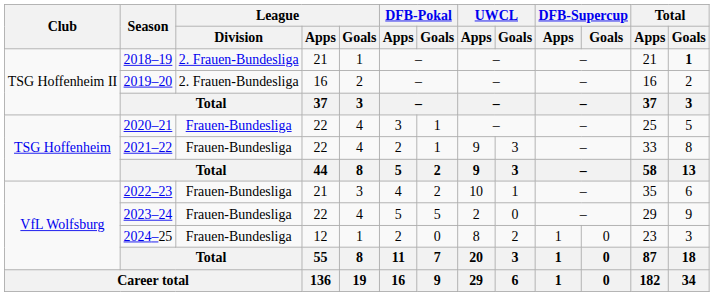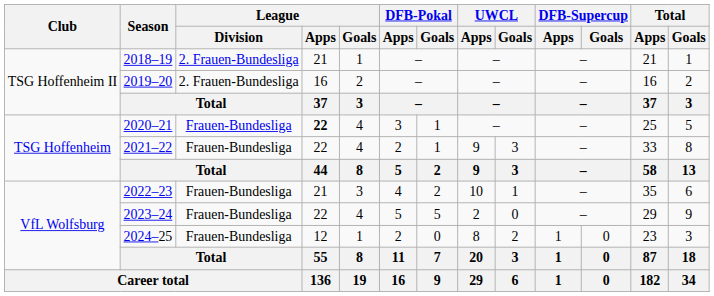(689, 59) bold -> (689, 59) normal
(320, 125) normal -> (320, 125) bold
